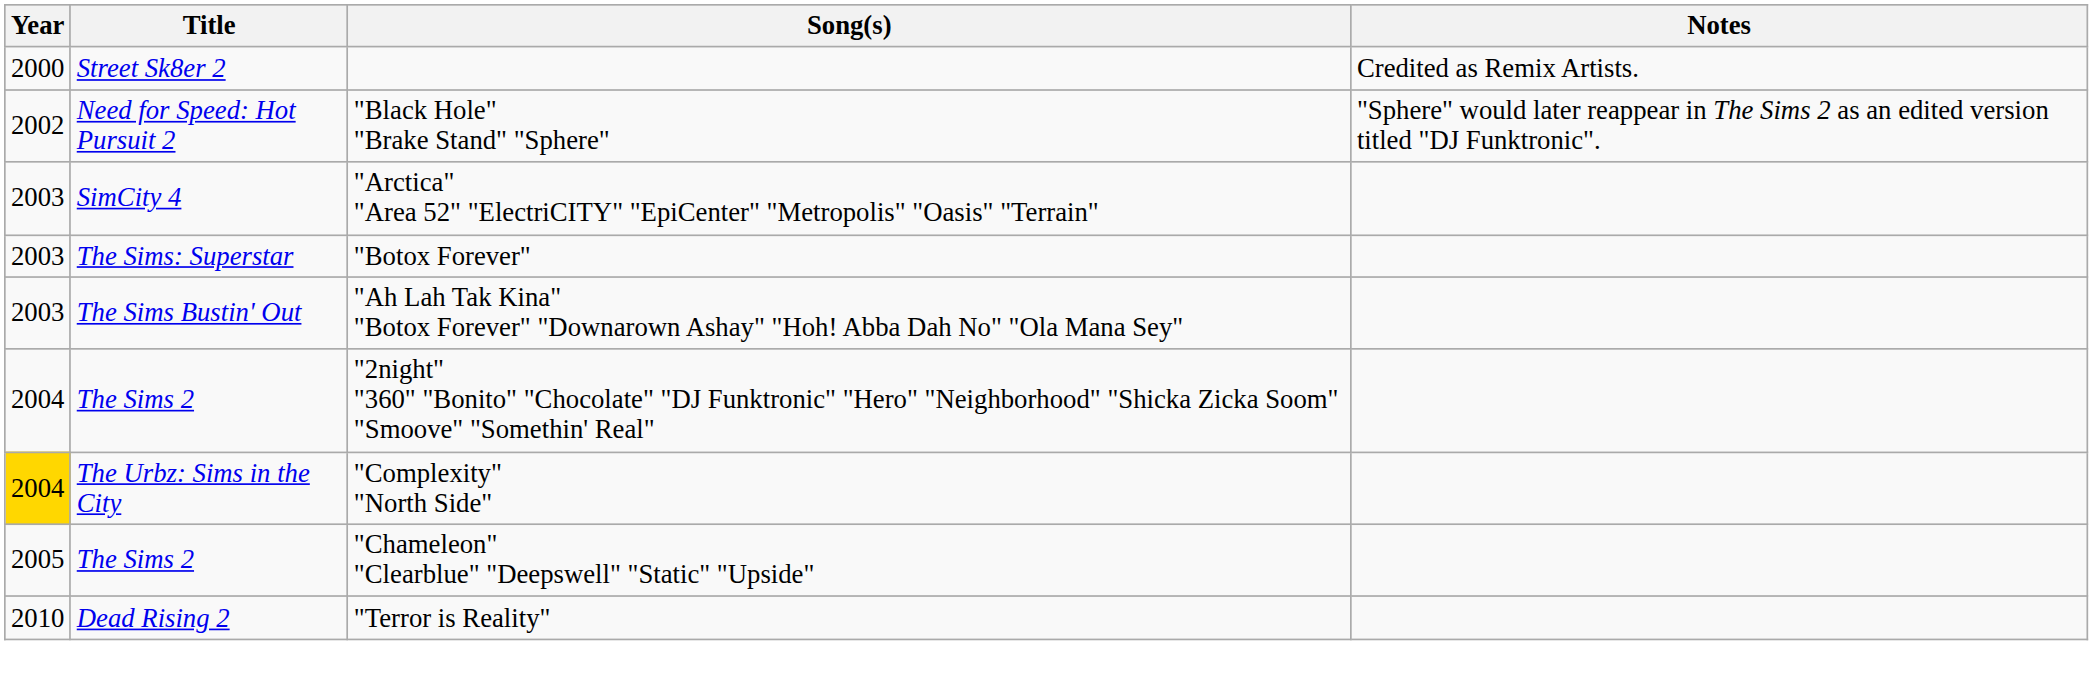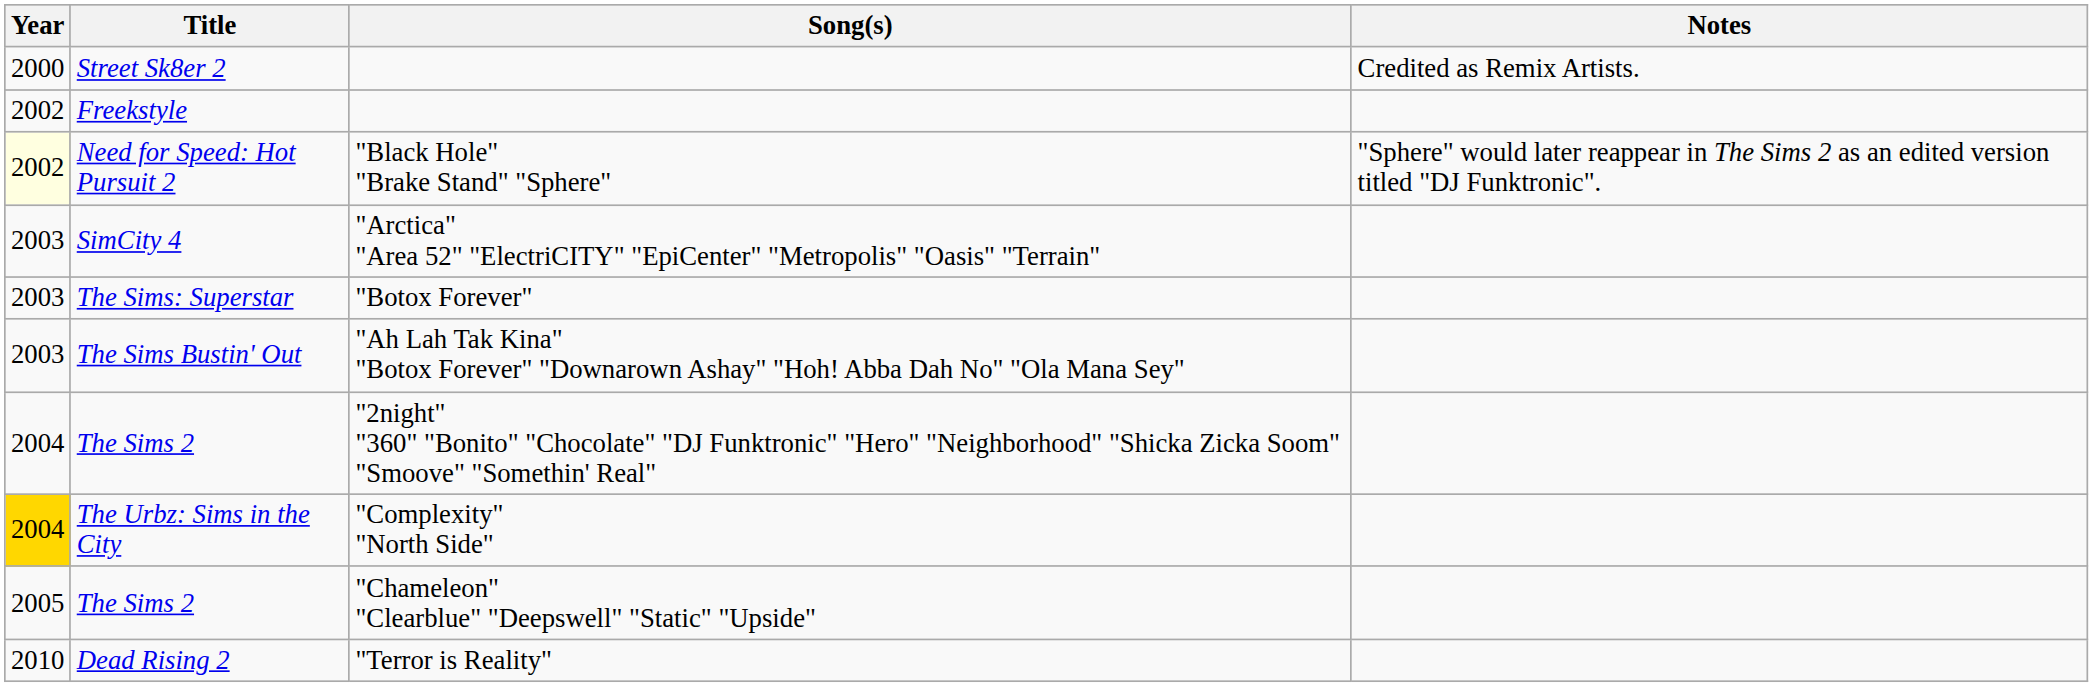+ row: (132, 110)
(38, 125) no background -> (38, 167) lightyellow background
